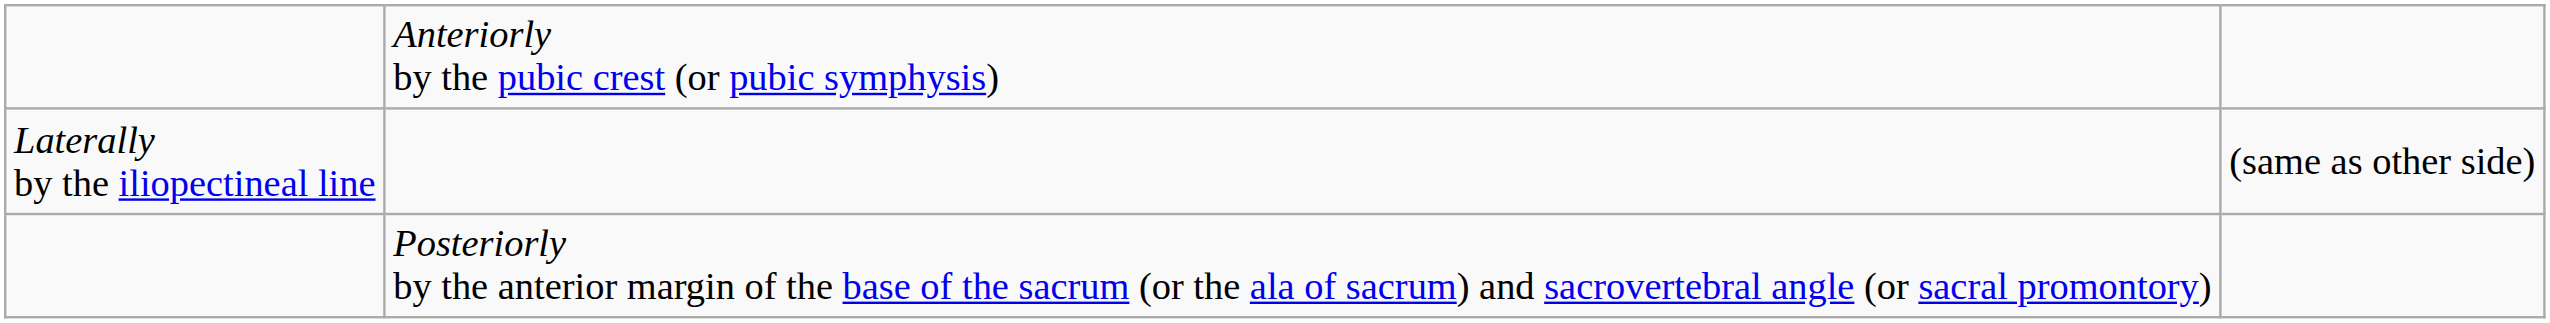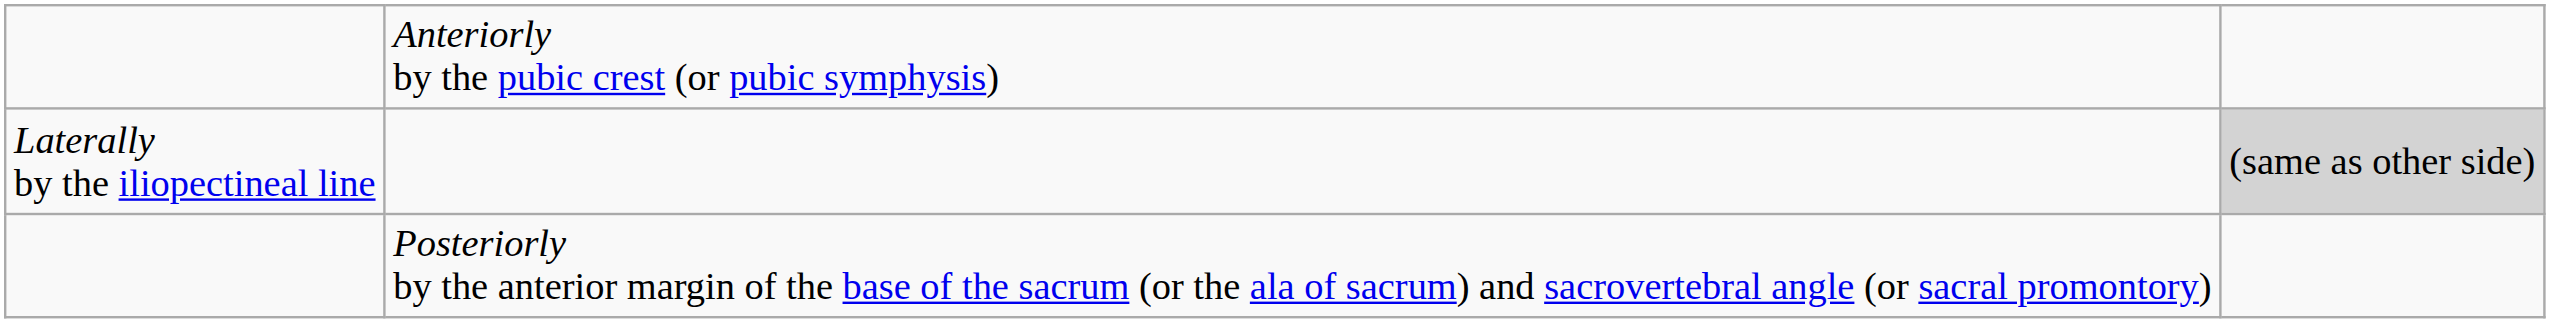(2382, 160) no background -> (2382, 160) lightgrey background
